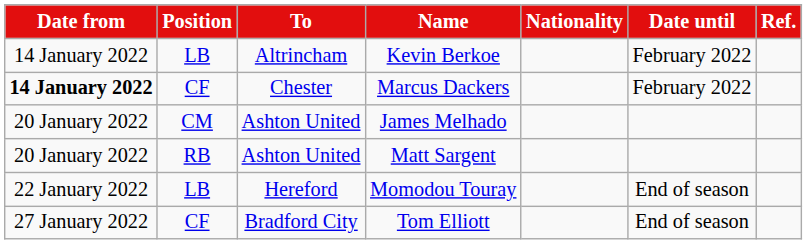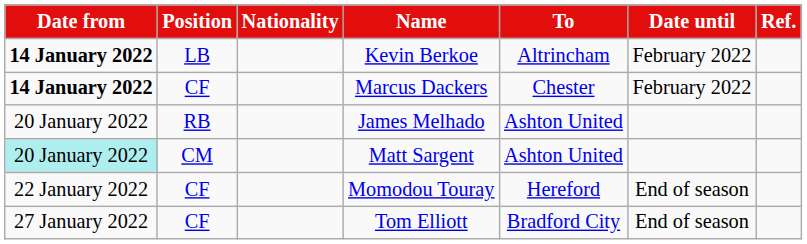columns swapped: (574, 21) <-> (301, 21)
(81, 55) normal -> (81, 55) bold
(197, 122) CM -> (197, 122) RB
(81, 155) no background -> (81, 155) paleturquoise background
(197, 155) RB -> (197, 155) CM
(197, 189) LB -> (197, 189) CF
